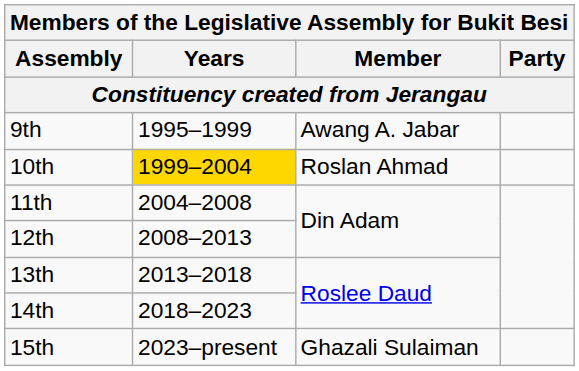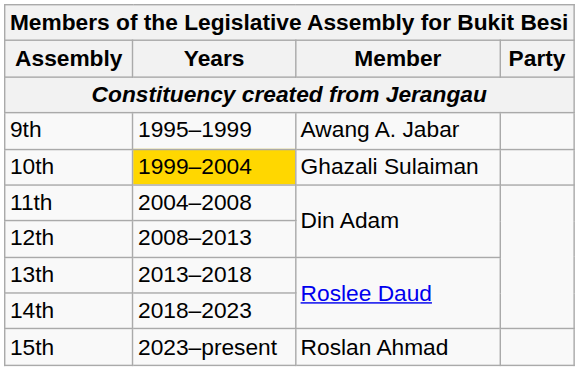(374, 166) Roslan Ahmad -> (390, 166) Ghazali Sulaiman
(390, 346) Ghazali Sulaiman -> (374, 346) Roslan Ahmad
